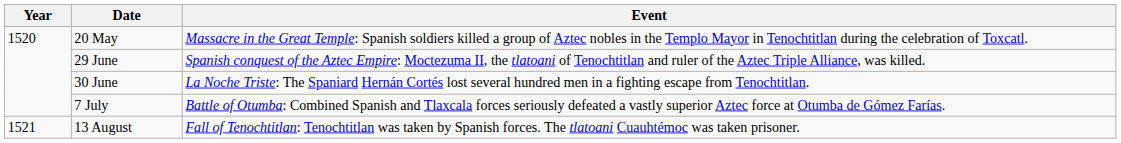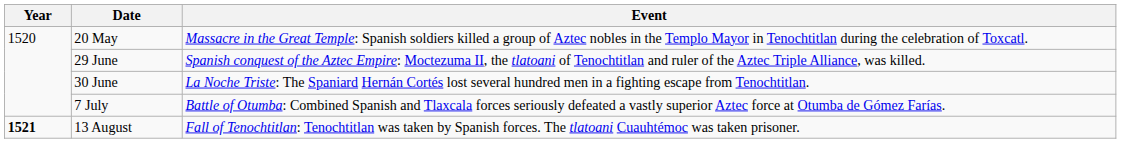(22, 127) normal -> (22, 127) bold
